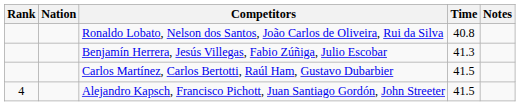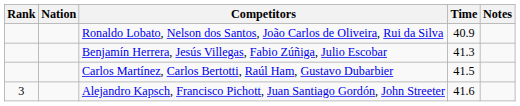(464, 33) 40.8 -> (464, 33) 40.9
(21, 91) 4 -> (21, 91) 3
(464, 91) 41.5 -> (464, 91) 41.6
